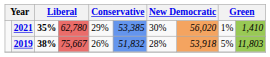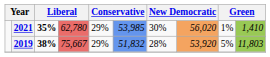(131, 28) 53,385 -> (131, 28) 53,985
(100, 44) 26% -> (100, 44) 29%
(203, 44) 53,918 -> (203, 44) 53,920
